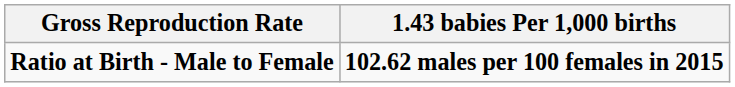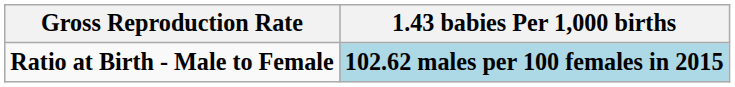(534, 61) no background -> (534, 61) lightblue background
